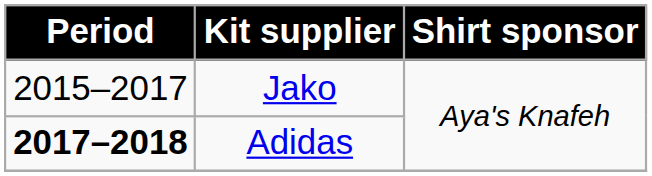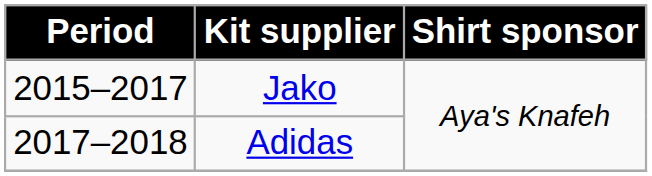(100, 142) bold -> (100, 142) normal
